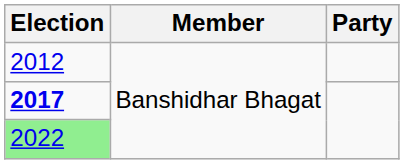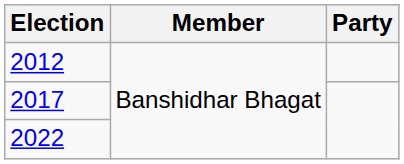(37, 100) bold -> (37, 100) normal
(37, 138) lightgreen background -> (37, 138) no background
